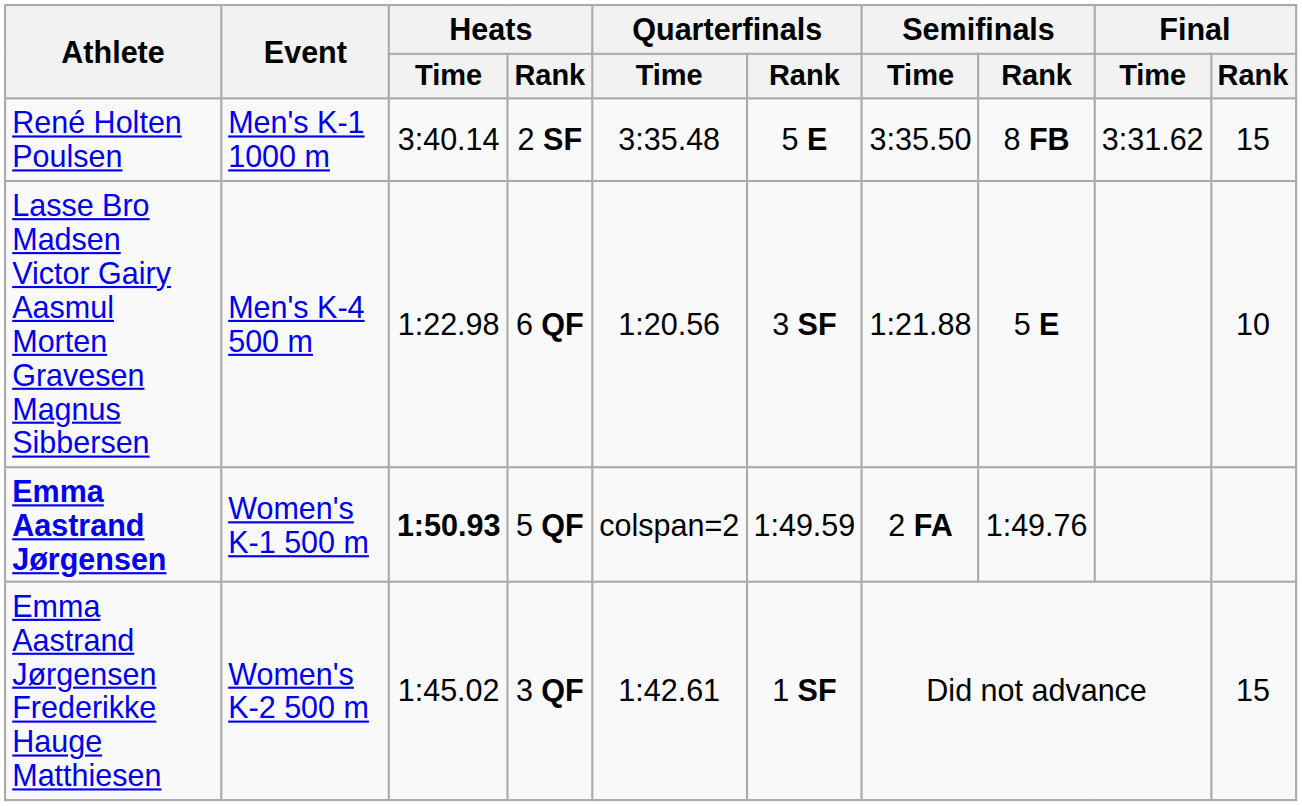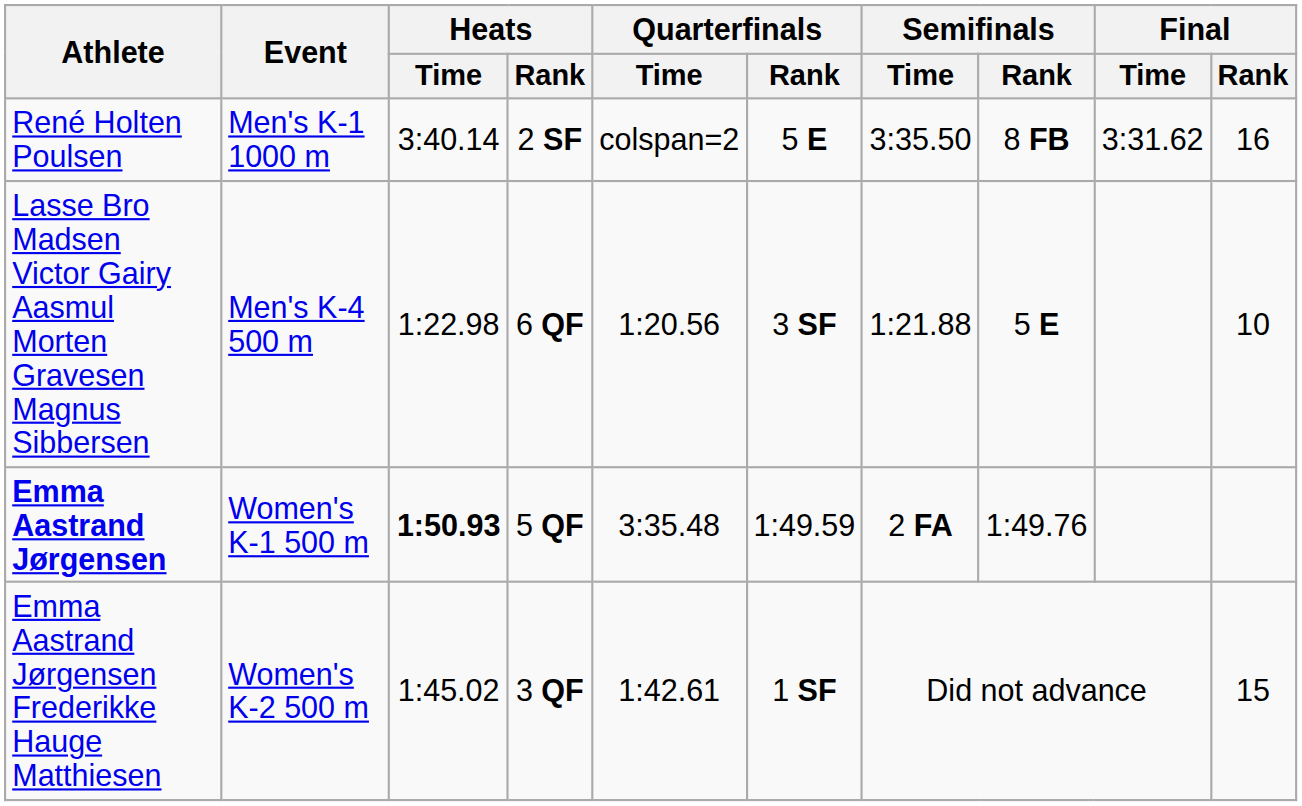(669, 140) 3:35.48 -> (669, 140) colspan=2
(1253, 140) 15 -> (1253, 140) 16
(669, 525) colspan=2 -> (669, 525) 3:35.48
